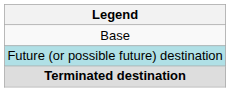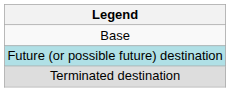(115, 76) bold -> (115, 76) normal
